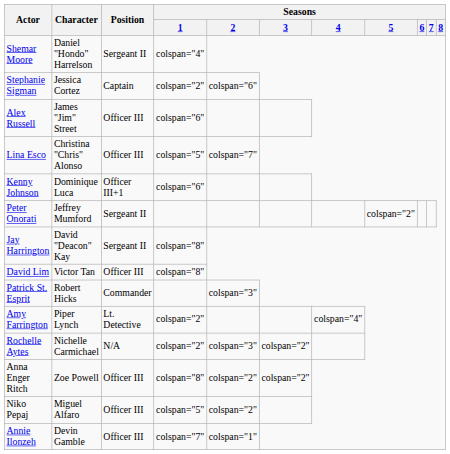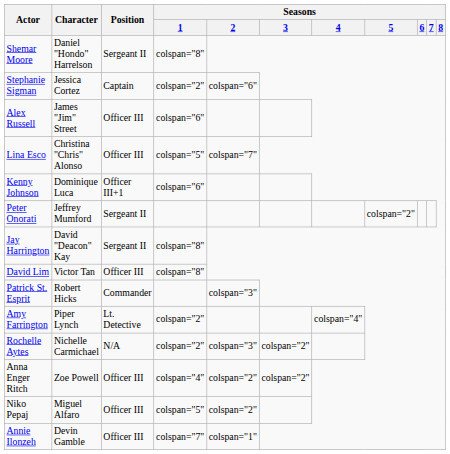(180, 54) colspan="4" -> (180, 54) colspan="8"
(180, 378) colspan="8" -> (180, 378) colspan="4"
